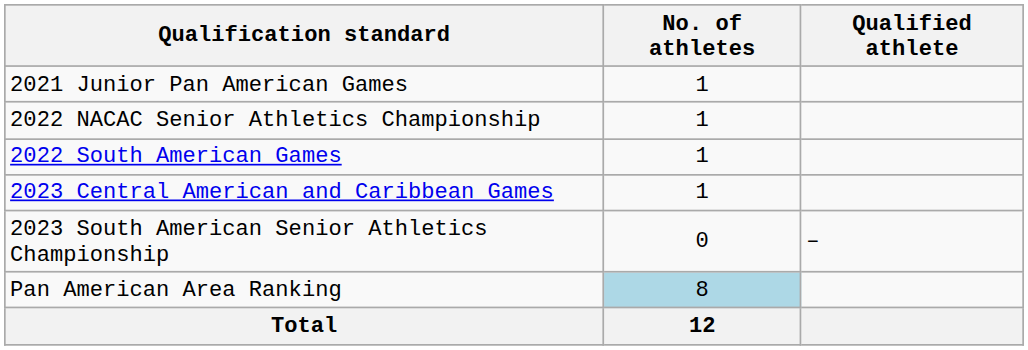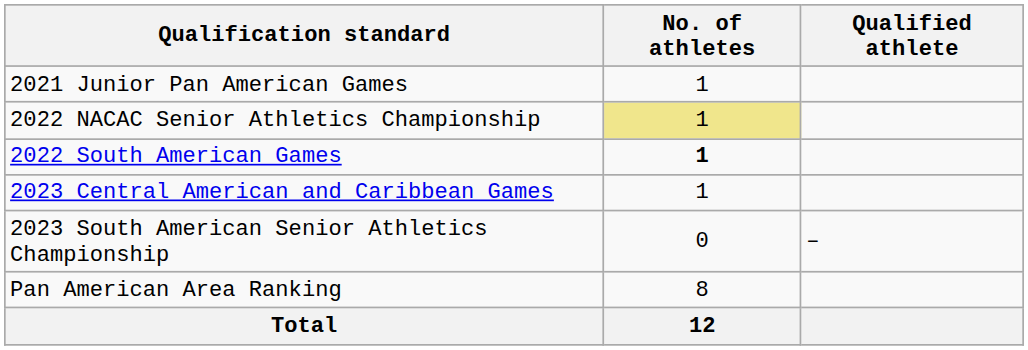(702, 120) no background -> (702, 120) khaki background
(702, 156) normal -> (702, 156) bold
(702, 290) lightblue background -> (702, 290) no background
